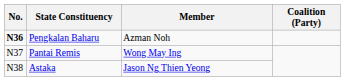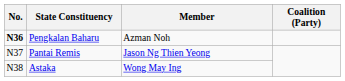(152, 53) Wong May Ing -> (167, 53) Jason Ng Thien Yeong
(167, 68) Jason Ng Thien Yeong -> (152, 68) Wong May Ing
